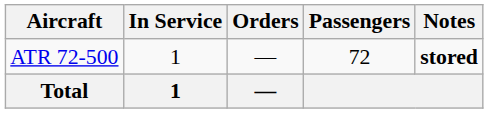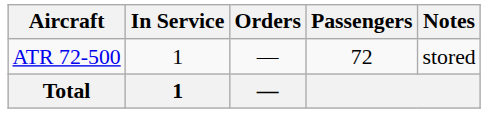(449, 56) bold -> (449, 56) normal
